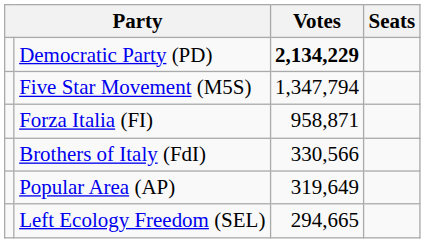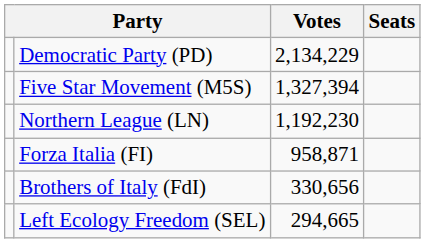(317, 54) bold -> (317, 54) normal
(317, 87) 1,347,794 -> (317, 87) 1,327,394
+ row: (114, 120)
(325, 154) 330,566 -> (325, 187) 330,656
- row: (97, 187)
